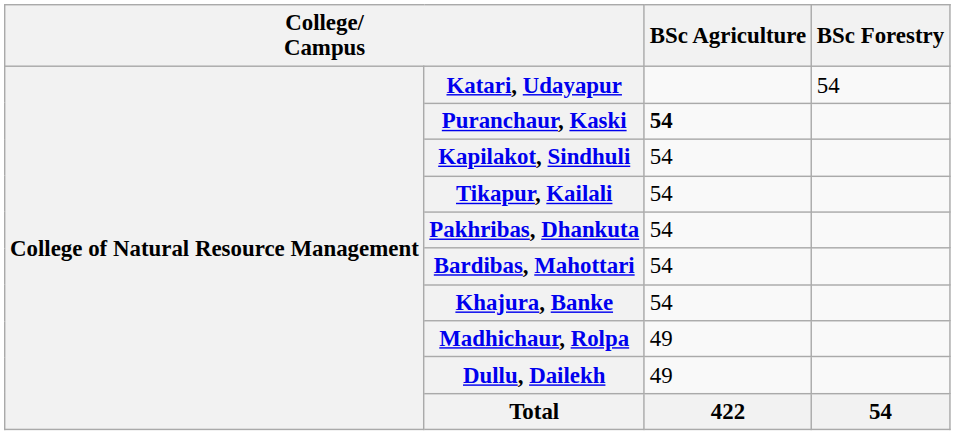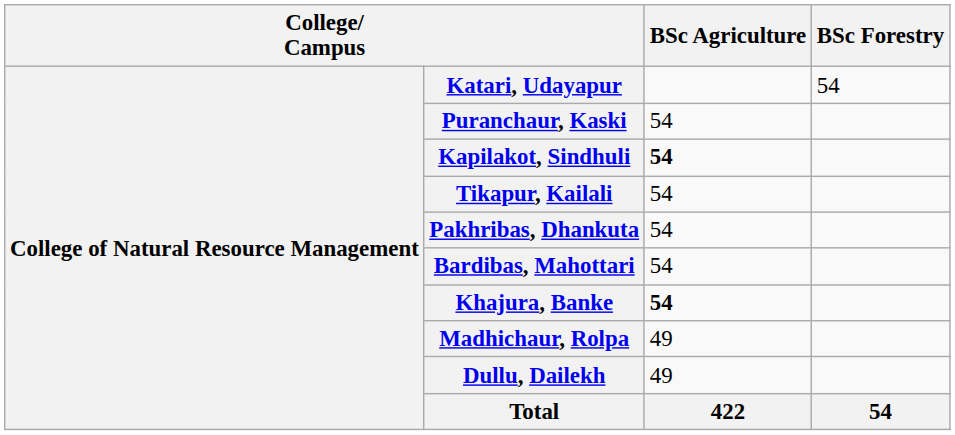(661, 120) bold -> (661, 120) normal
(661, 157) normal -> (661, 157) bold
(661, 302) normal -> (661, 302) bold
